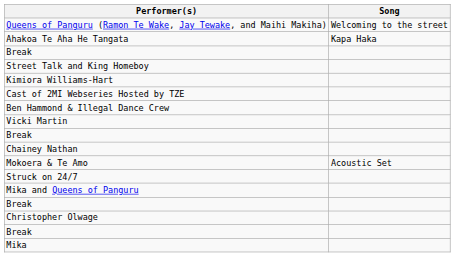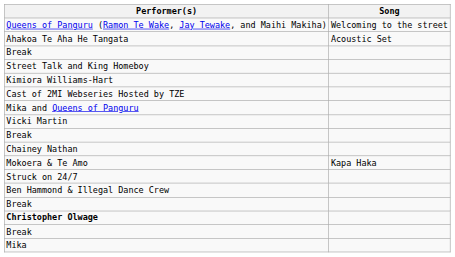(354, 39) Kapa Haka -> (361, 39) Acoustic Set
(88, 108) Ben Hammond & Illegal Dance Crew -> (72, 108) Mika and Queens of Panguru
(361, 163) Acoustic Set -> (354, 163) Kapa Haka
(72, 190) Mika and Queens of Panguru -> (88, 190) Ben Hammond & Illegal Dance Crew
(52, 218) normal -> (52, 218) bold
